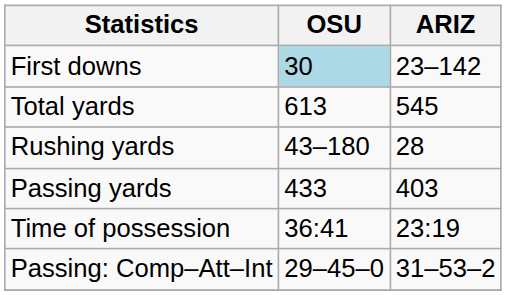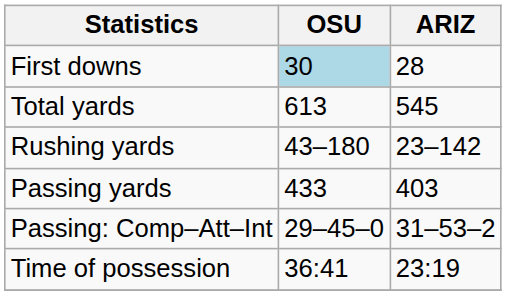(439, 66) 23–142 -> (410, 66) 28
(410, 147) 28 -> (439, 147) 23–142
rows swapped: (142, 268) <-> (121, 228)
